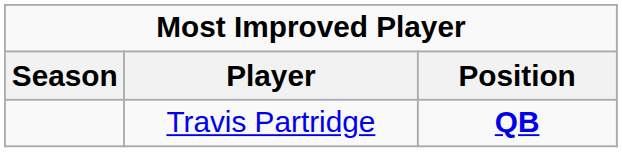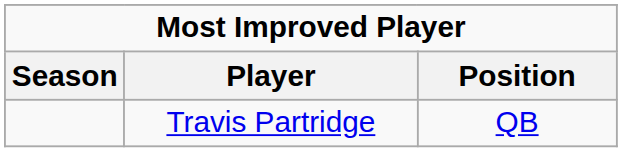(517, 122) bold -> (517, 122) normal
